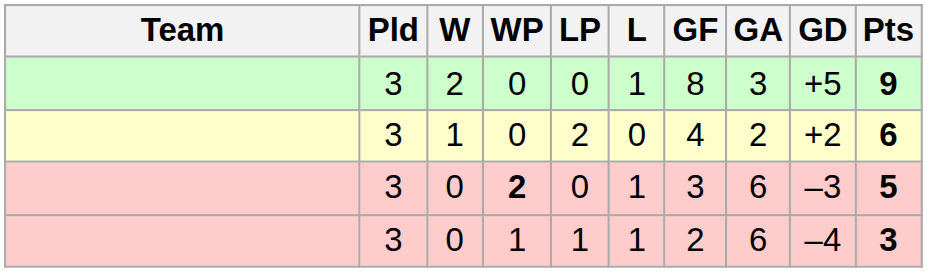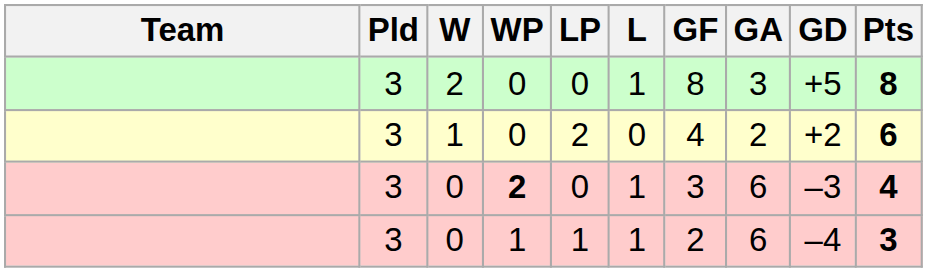(888, 82) 9 -> (888, 82) 8
(888, 187) 5 -> (888, 187) 4
